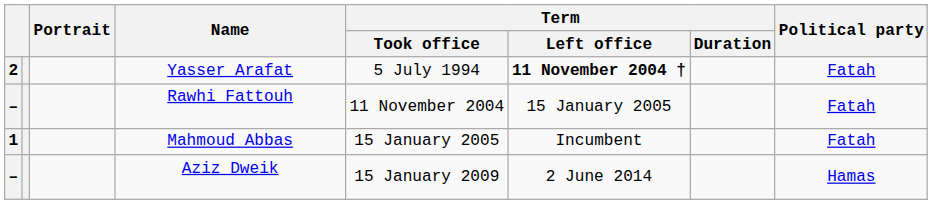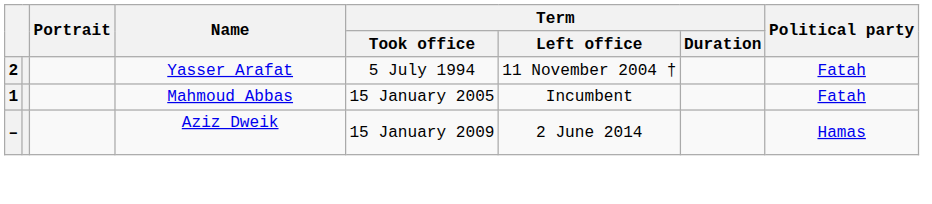(599, 70) bold -> (589, 70) normal
- row: (230, 97)
